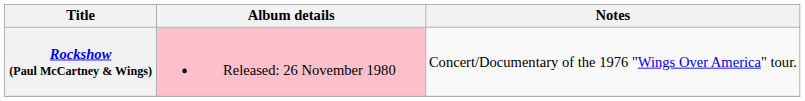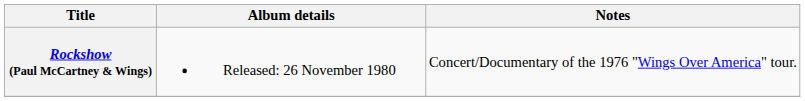(291, 70) pink background -> (291, 70) no background
